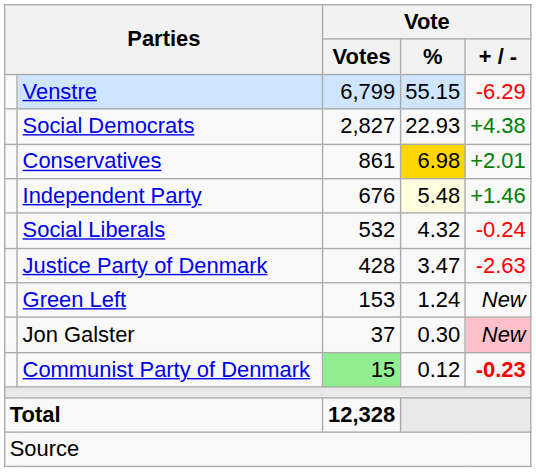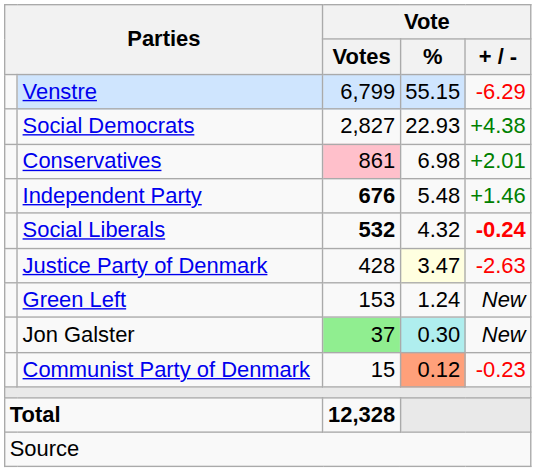(377, 160) no background -> (377, 160) pink background
(439, 160) gold background -> (439, 160) no background
(377, 195) normal -> (377, 195) bold
(439, 195) lightyellow background -> (439, 195) no background
(377, 230) normal -> (377, 230) bold
(501, 230) normal -> (501, 230) bold
(439, 265) no background -> (439, 265) lightyellow background
(383, 334) no background -> (383, 334) lightgreen background
(439, 334) no background -> (439, 334) paleturquoise background
(504, 334) pink background -> (504, 334) no background
(383, 369) lightgreen background -> (383, 369) no background
(439, 369) no background -> (439, 369) lightsalmon background
(501, 369) bold -> (501, 369) normal
